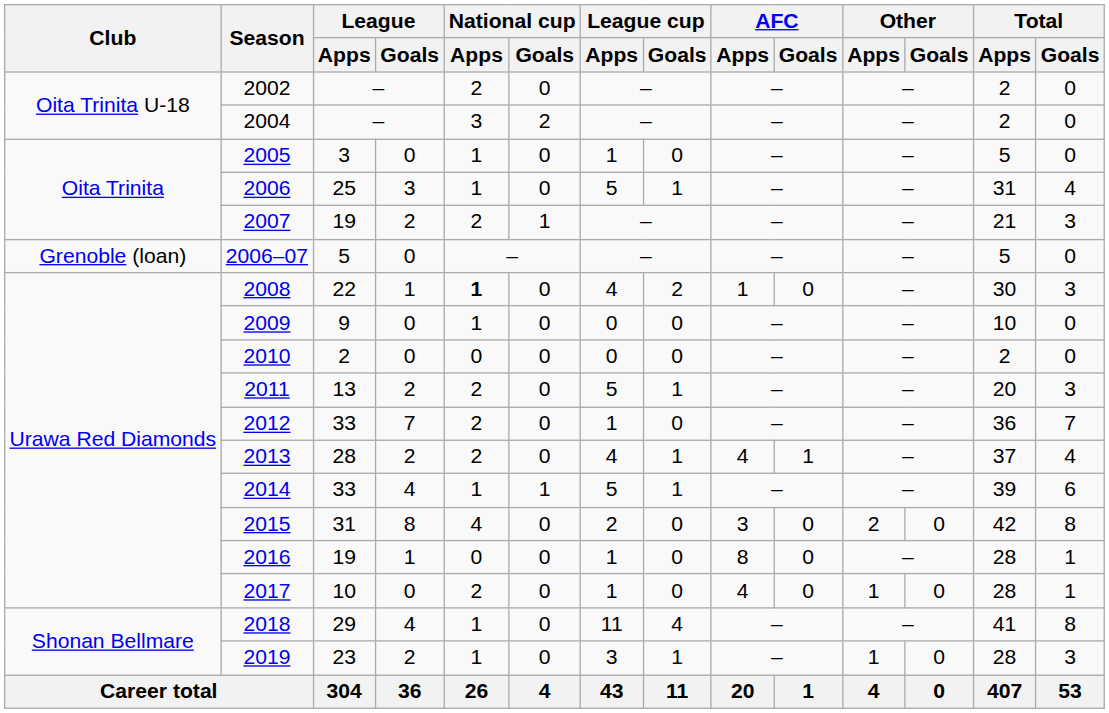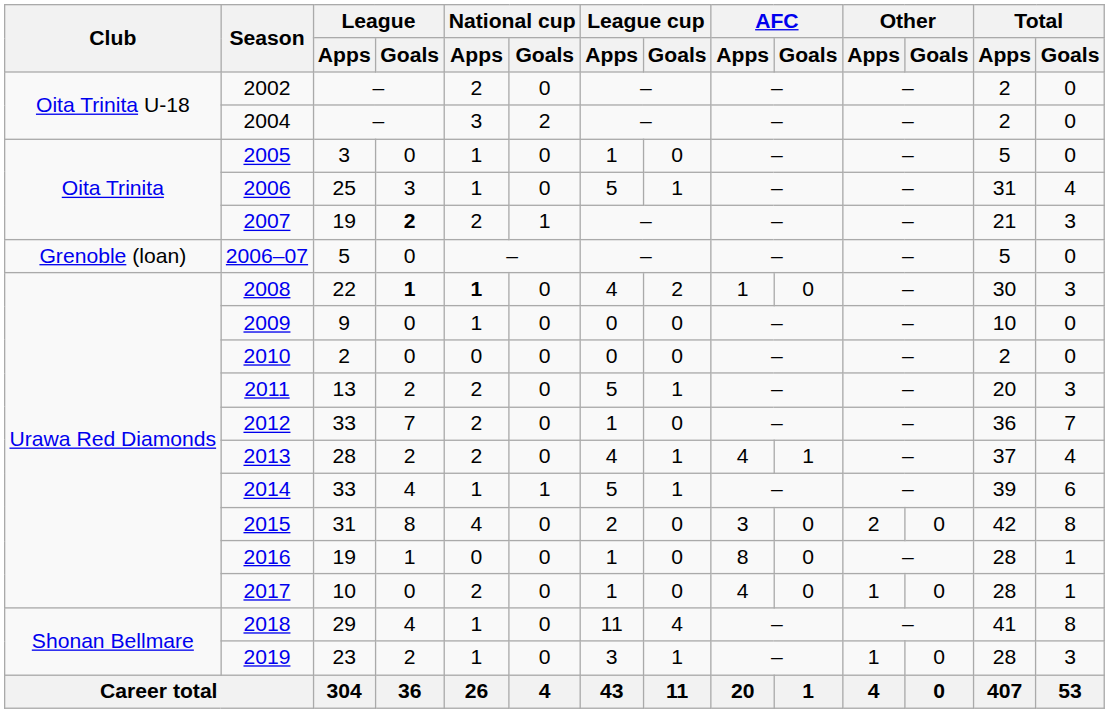(410, 222) normal -> (410, 222) bold
(410, 289) normal -> (410, 289) bold
